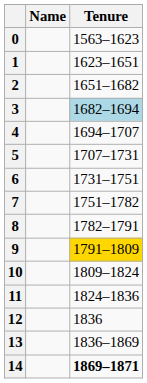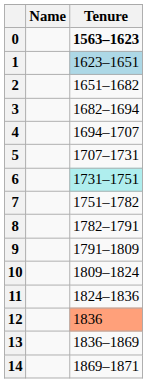(106, 39) normal -> (106, 39) bold
(106, 62) no background -> (106, 62) lightblue background
(106, 109) lightblue background -> (106, 109) no background
(106, 179) no background -> (106, 179) paleturquoise background
(106, 249) gold background -> (106, 249) no background
(88, 319) no background -> (88, 319) lightsalmon background
(106, 366) bold -> (106, 366) normal
